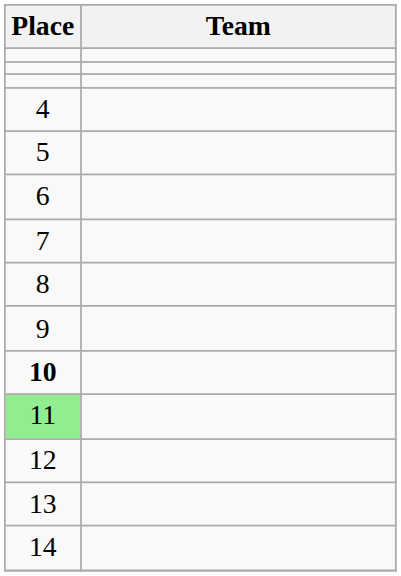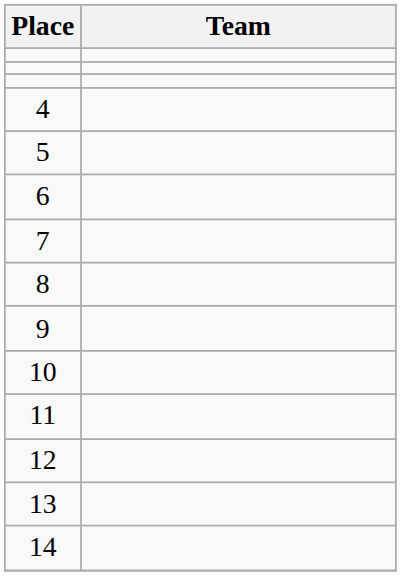(43, 372) bold -> (43, 372) normal
(43, 415) lightgreen background -> (43, 415) no background
